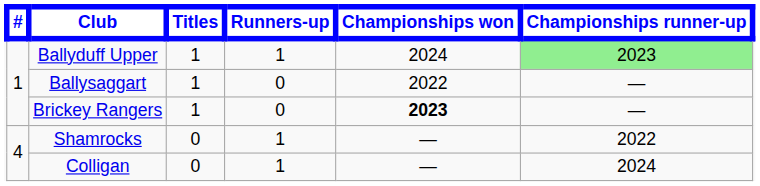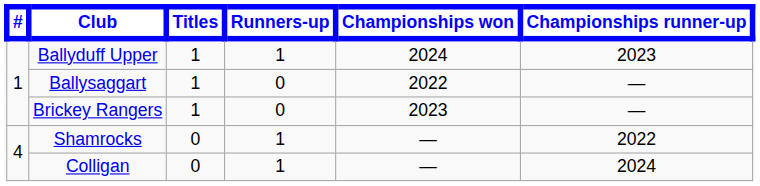(637, 55) lightgreen background -> (637, 55) no background
(428, 110) bold -> (428, 110) normal
